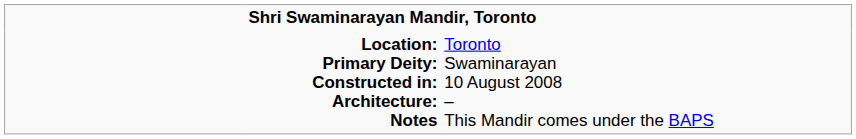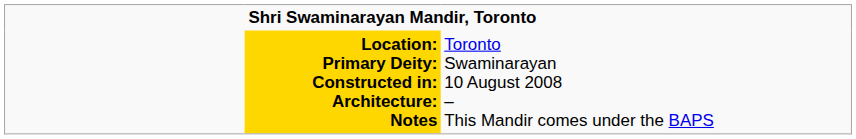(375, 81) no background -> (375, 81) gold background
